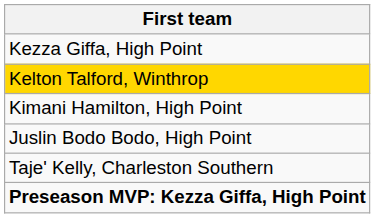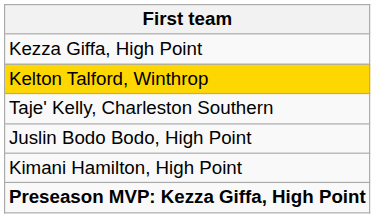(125, 108) Kimani Hamilton, High Point -> (141, 108) Taje' Kelly, Charleston Southern
(141, 167) Taje' Kelly, Charleston Southern -> (125, 167) Kimani Hamilton, High Point
